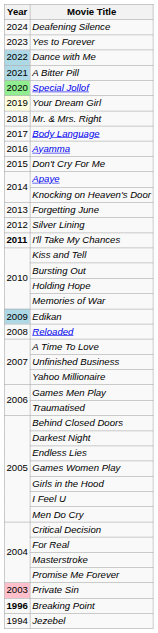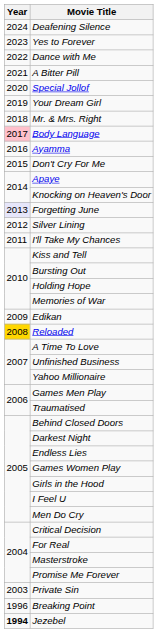(17, 57) lightblue background -> (17, 57) no background
(17, 73) lightblue background -> (17, 73) no background
(17, 88) lightgreen background -> (17, 88) no background
(17, 103) lightyellow background -> (17, 103) no background
(17, 133) no background -> (17, 133) pink background
(17, 210) no background -> (17, 210) lavender background
(17, 240) bold -> (17, 240) normal
(17, 316) lightblue background -> (17, 316) no background
(17, 331) no background -> (17, 331) gold background
(17, 590) pink background -> (17, 590) no background
(17, 605) bold -> (17, 605) normal
(17, 621) normal -> (17, 621) bold
